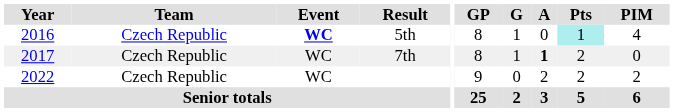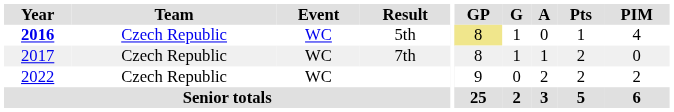(38, 35) normal -> (38, 35) bold
(318, 35) bold -> (318, 35) normal
(478, 35) no background -> (478, 35) khaki background
(581, 35) paleturquoise background -> (581, 35) no background
(544, 55) bold -> (544, 55) normal
